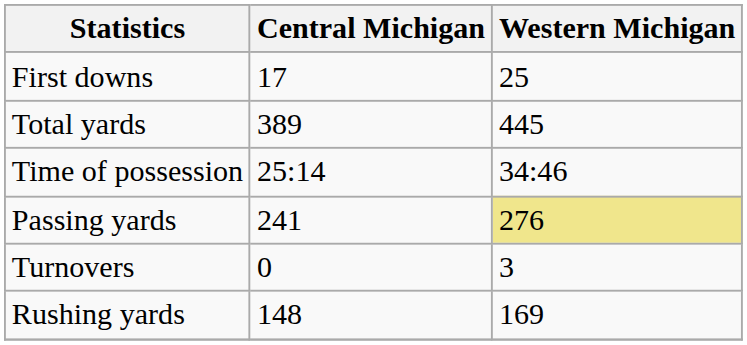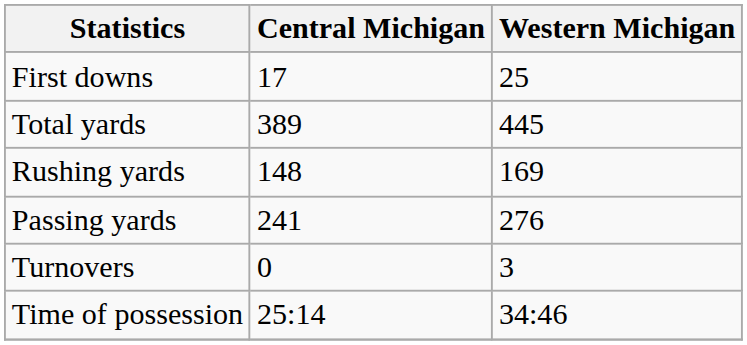rows swapped: (98, 314) <-> (127, 171)
(521, 219) khaki background -> (521, 219) no background
